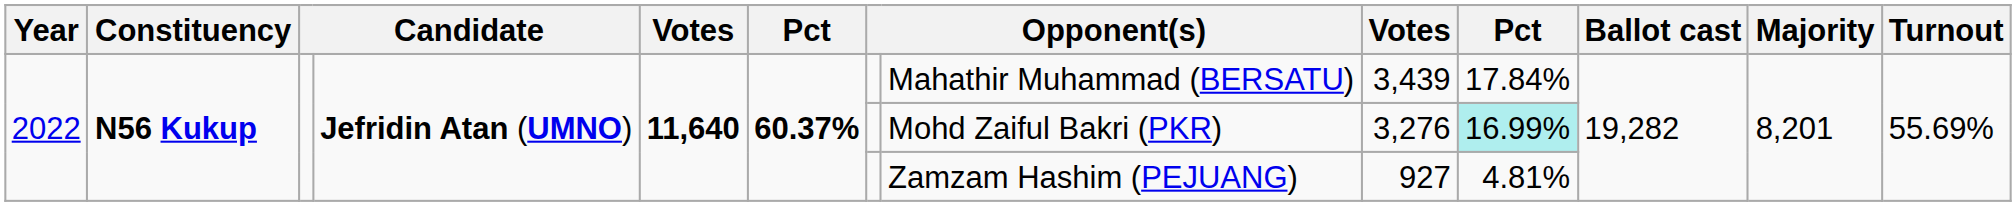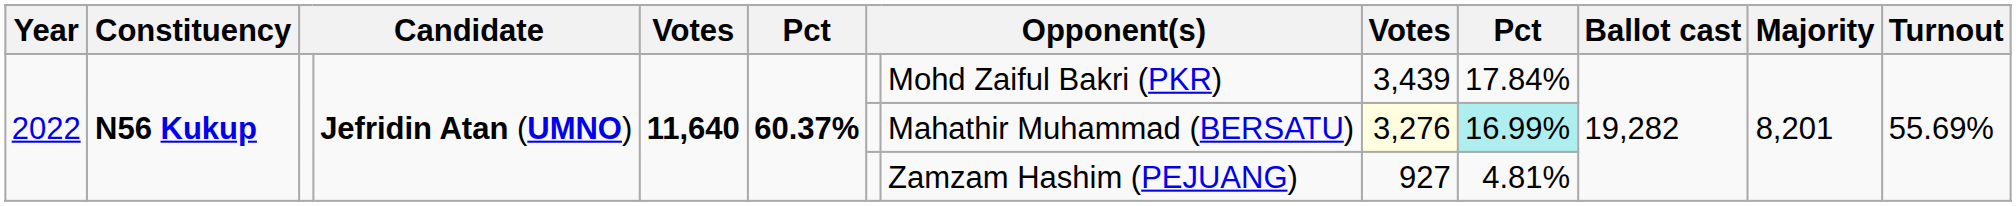(1121, 79) Mahathir Muhammad (BERSATU) -> (1055, 79) Mohd Zaiful Bakri (PKR)
(1055, 128) Mohd Zaiful Bakri (PKR) -> (1121, 128) Mahathir Muhammad (BERSATU)
(1412, 128) no background -> (1412, 128) lightyellow background
